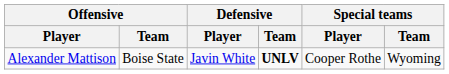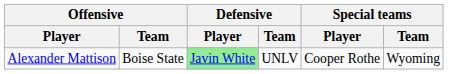(223, 58) no background -> (223, 58) lightgreen background
(280, 58) bold -> (280, 58) normal
